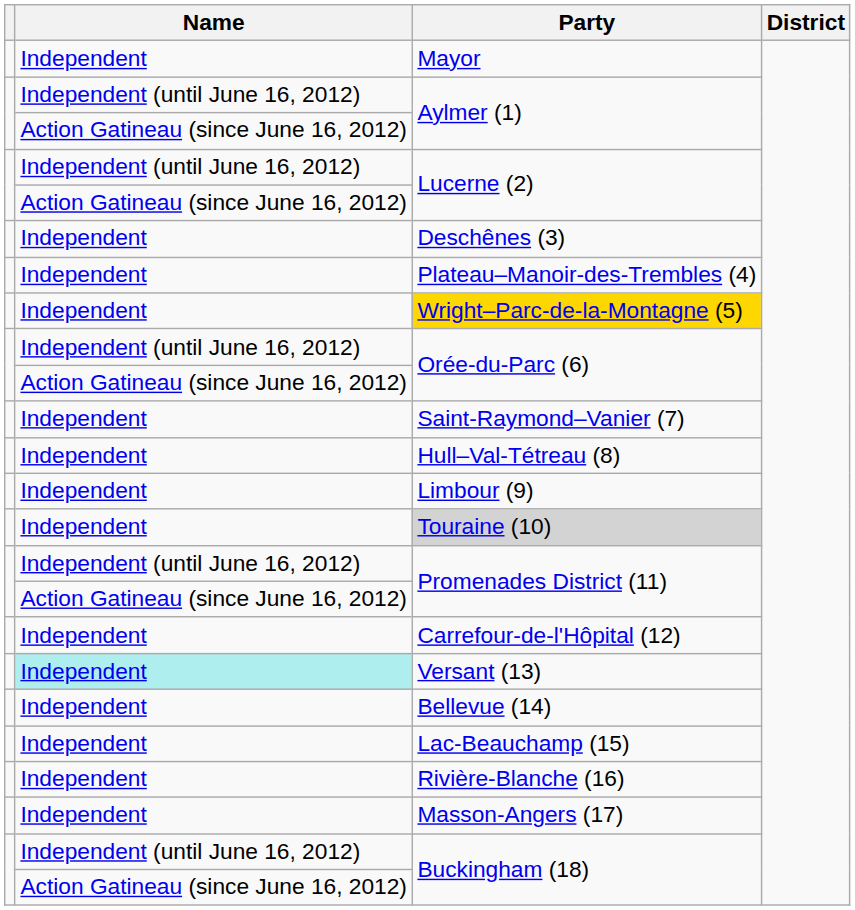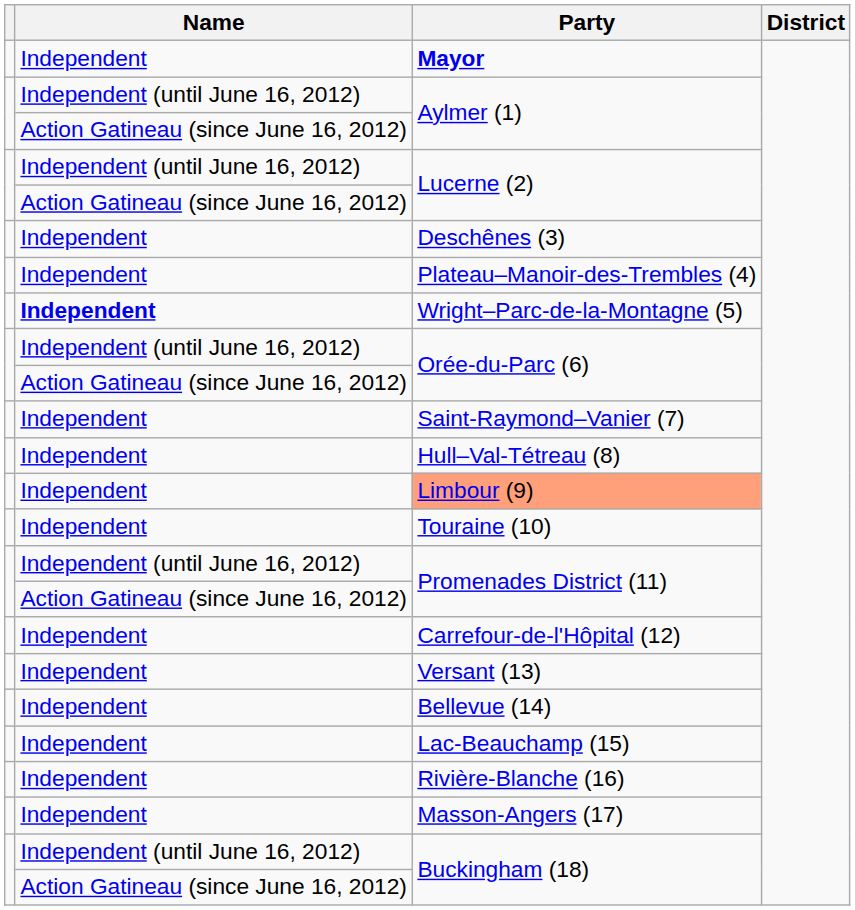(449, 58) normal -> (451, 58) bold
(84, 310) normal -> (88, 310) bold
(580, 310) gold background -> (580, 310) no background
(475, 490) no background -> (475, 490) lightsalmon background
(484, 526) lightgrey background -> (484, 526) no background
(84, 671) paleturquoise background -> (84, 671) no background
